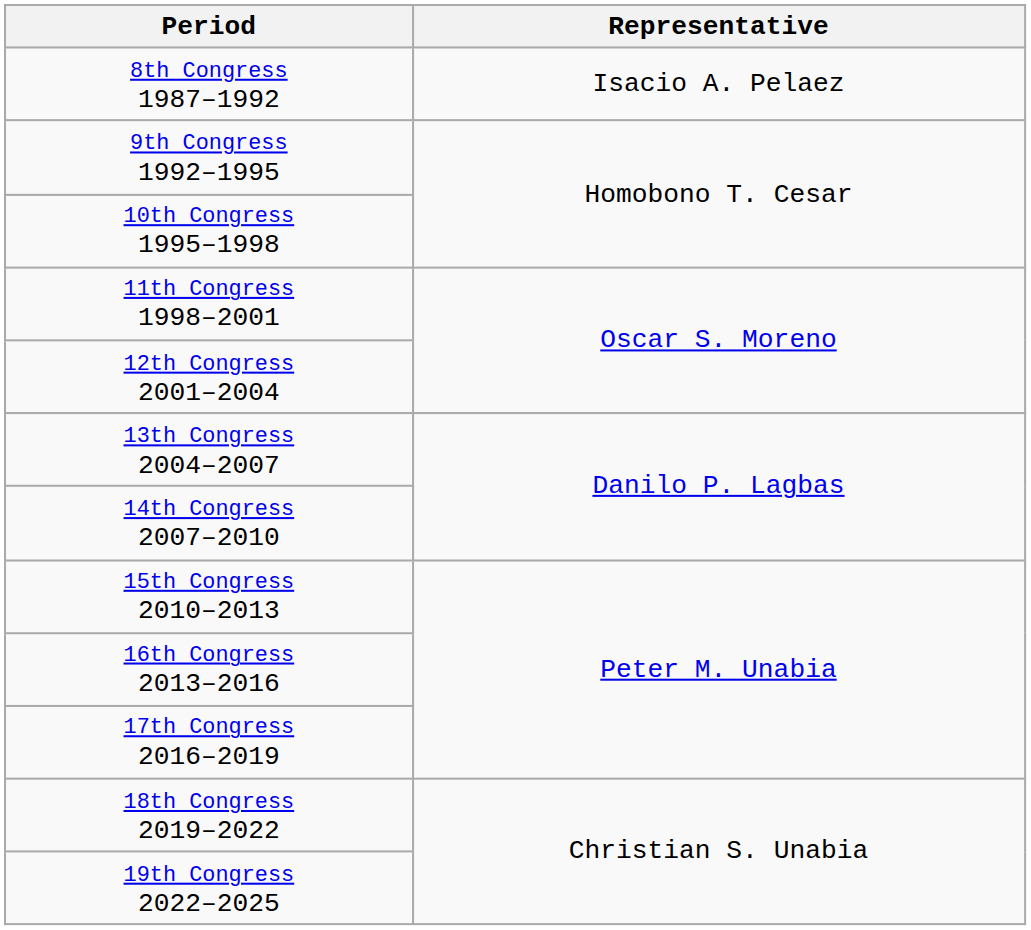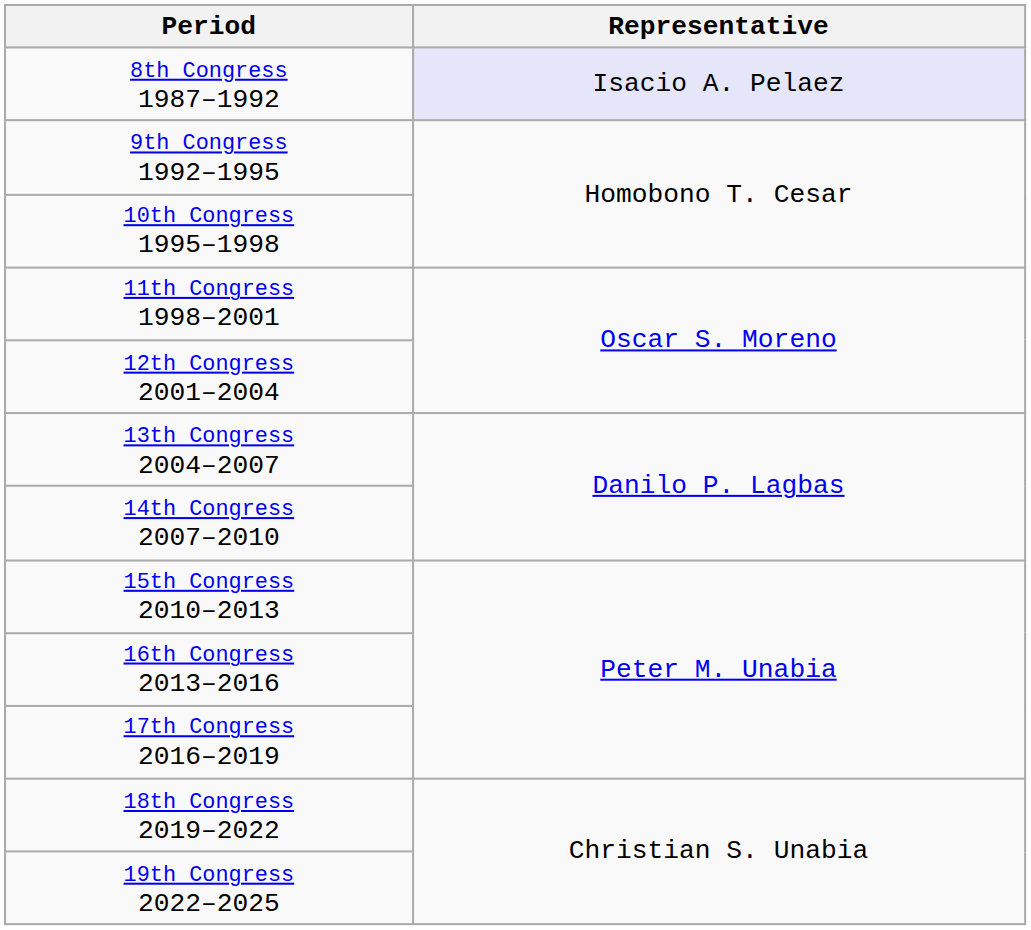(718, 84) no background -> (718, 84) lavender background
